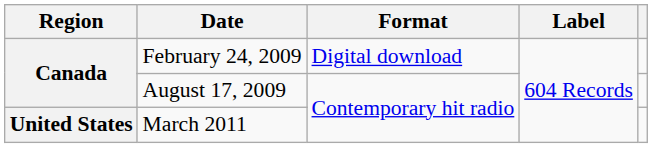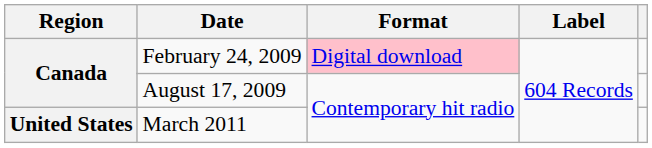(387, 55) no background -> (387, 55) pink background
